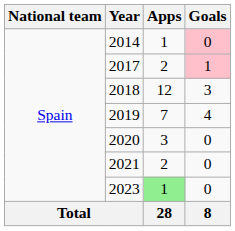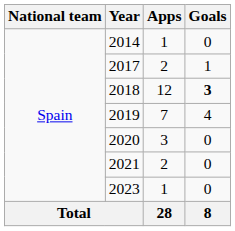(208, 41) pink background -> (208, 41) no background
(208, 66) pink background -> (208, 66) no background
(208, 90) normal -> (208, 90) bold
(164, 189) lightgreen background -> (164, 189) no background
